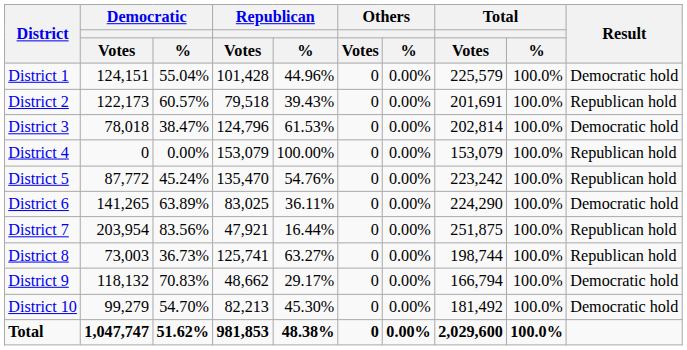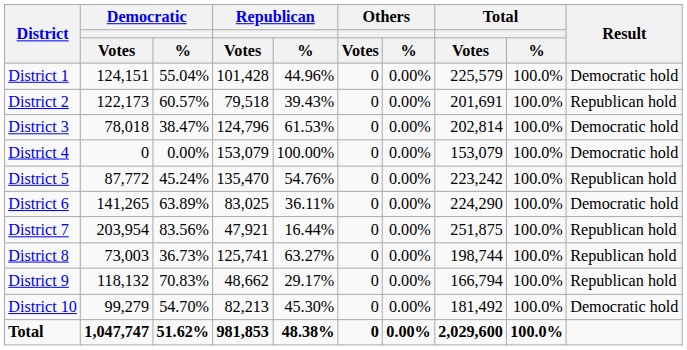(623, 152) Republican hold -> (624, 152) Democratic hold
(624, 281) Democratic hold -> (623, 281) Republican hold
